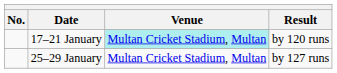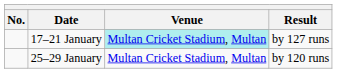(301, 39) by 120 runs -> (301, 39) by 127 runs
(301, 58) by 127 runs -> (301, 58) by 120 runs
